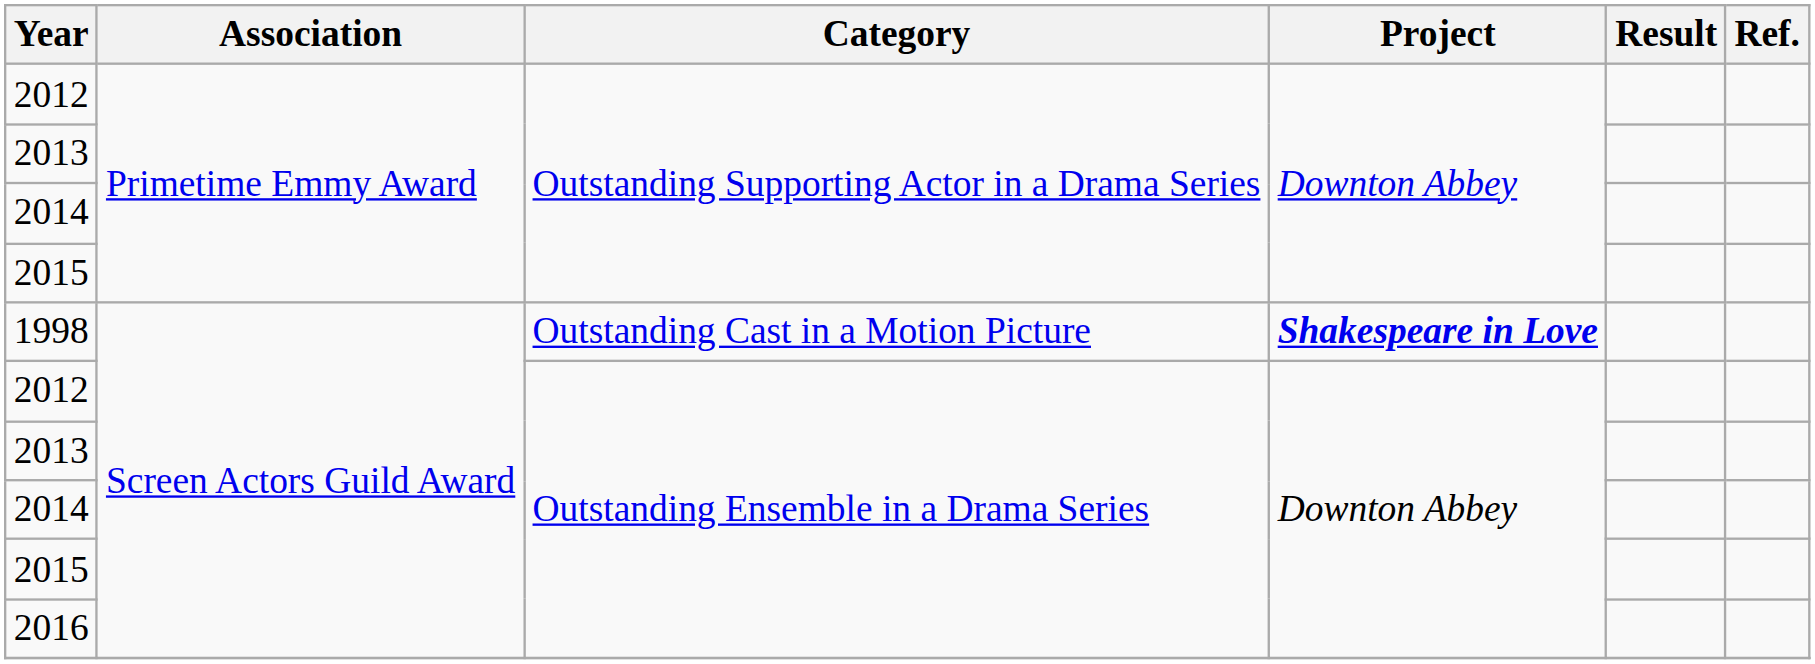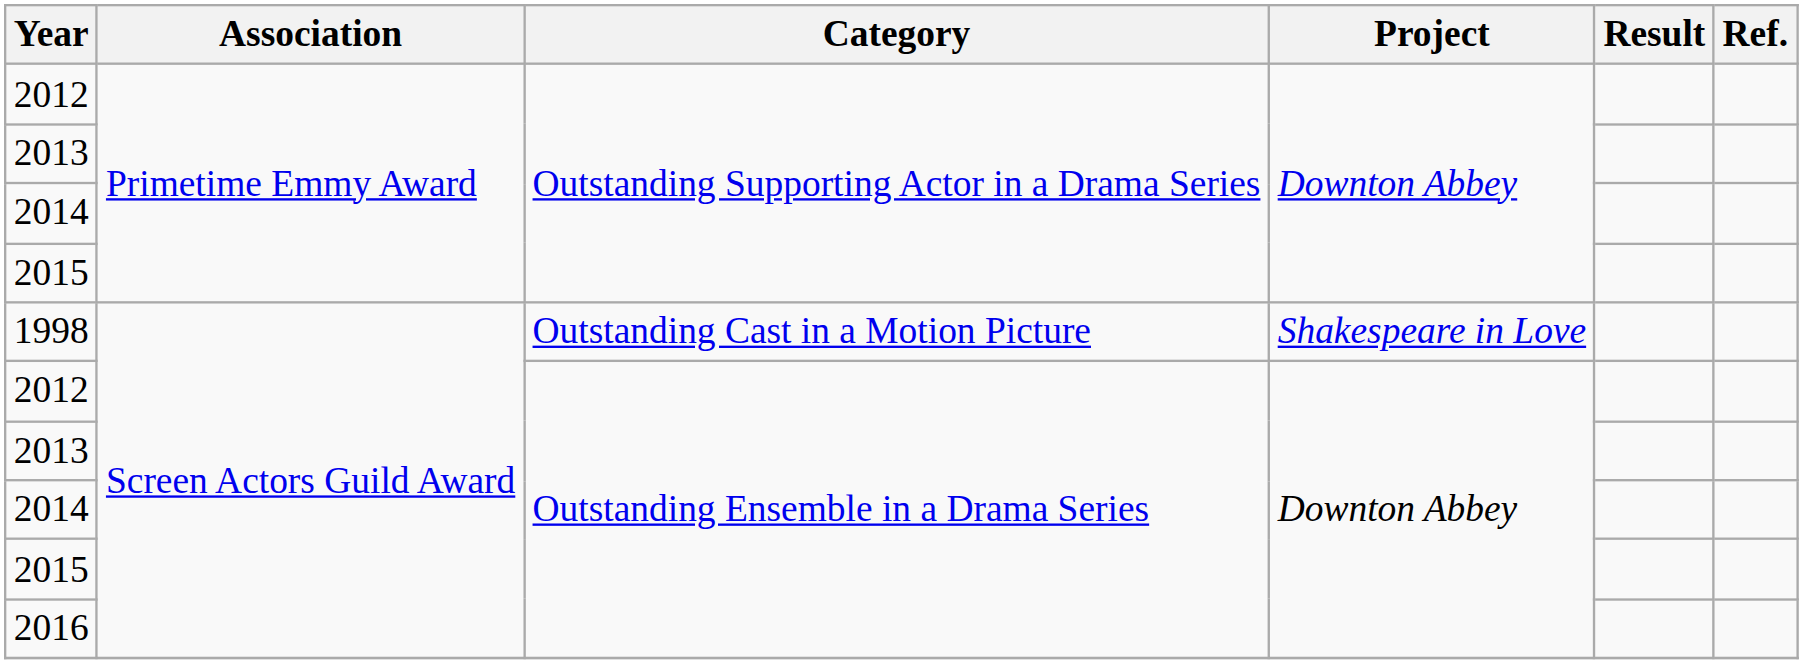(1438, 331) bold -> (1432, 331) normal
